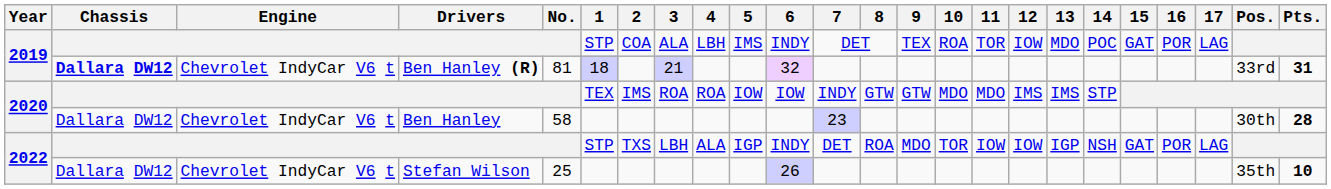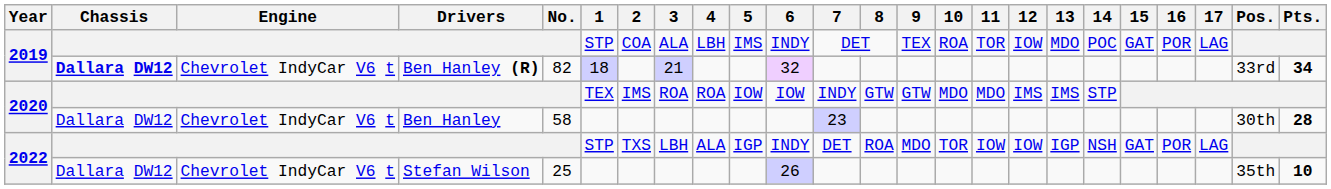(562, 69) 81 -> (562, 69) 82
(1303, 69) 31 -> (1303, 69) 34
